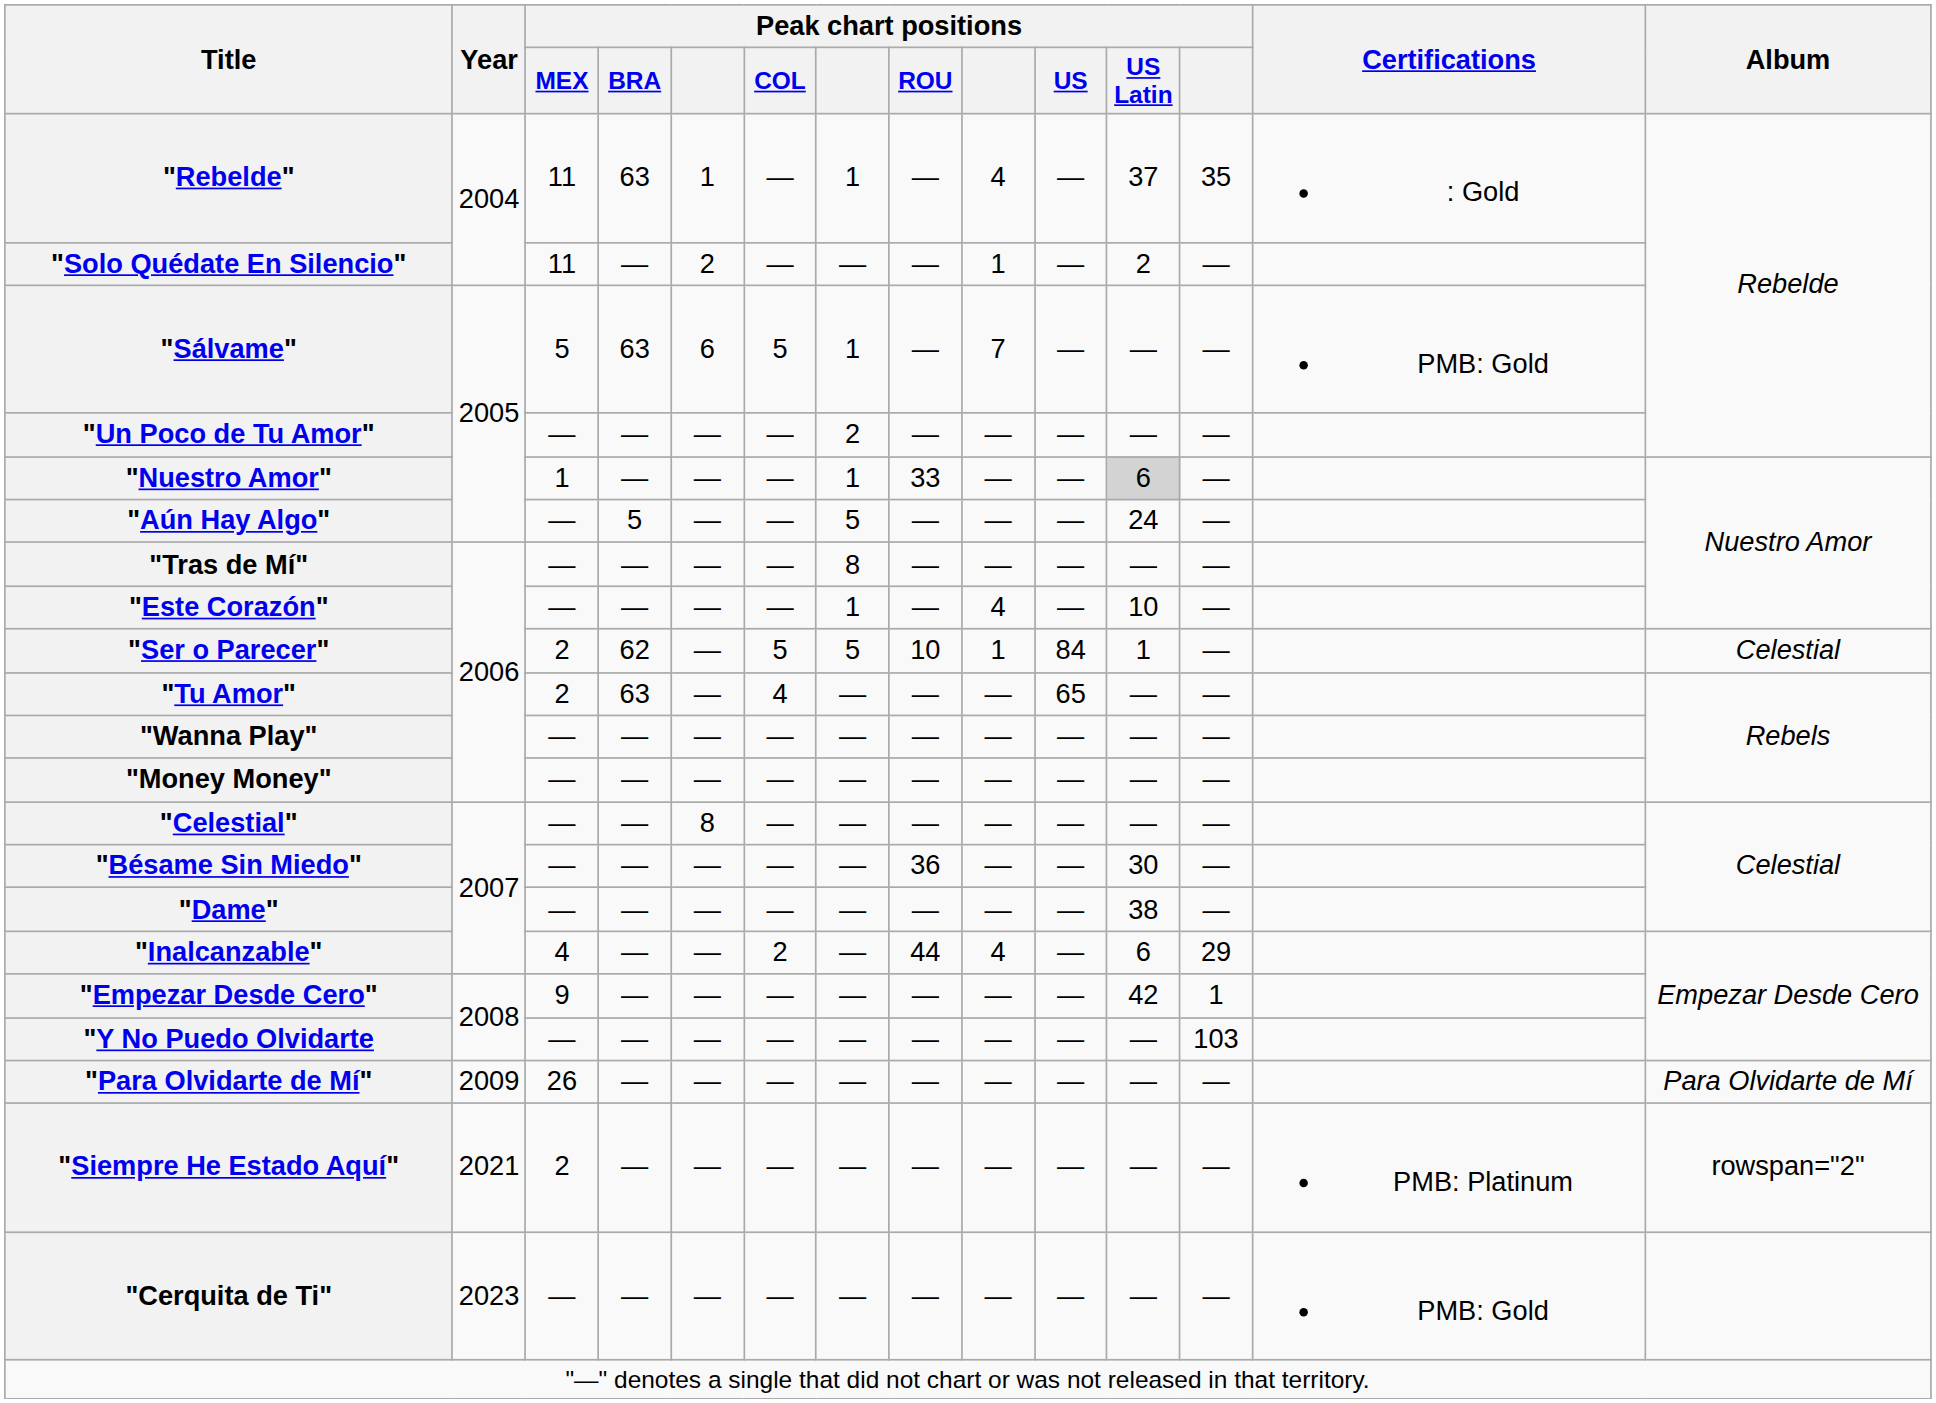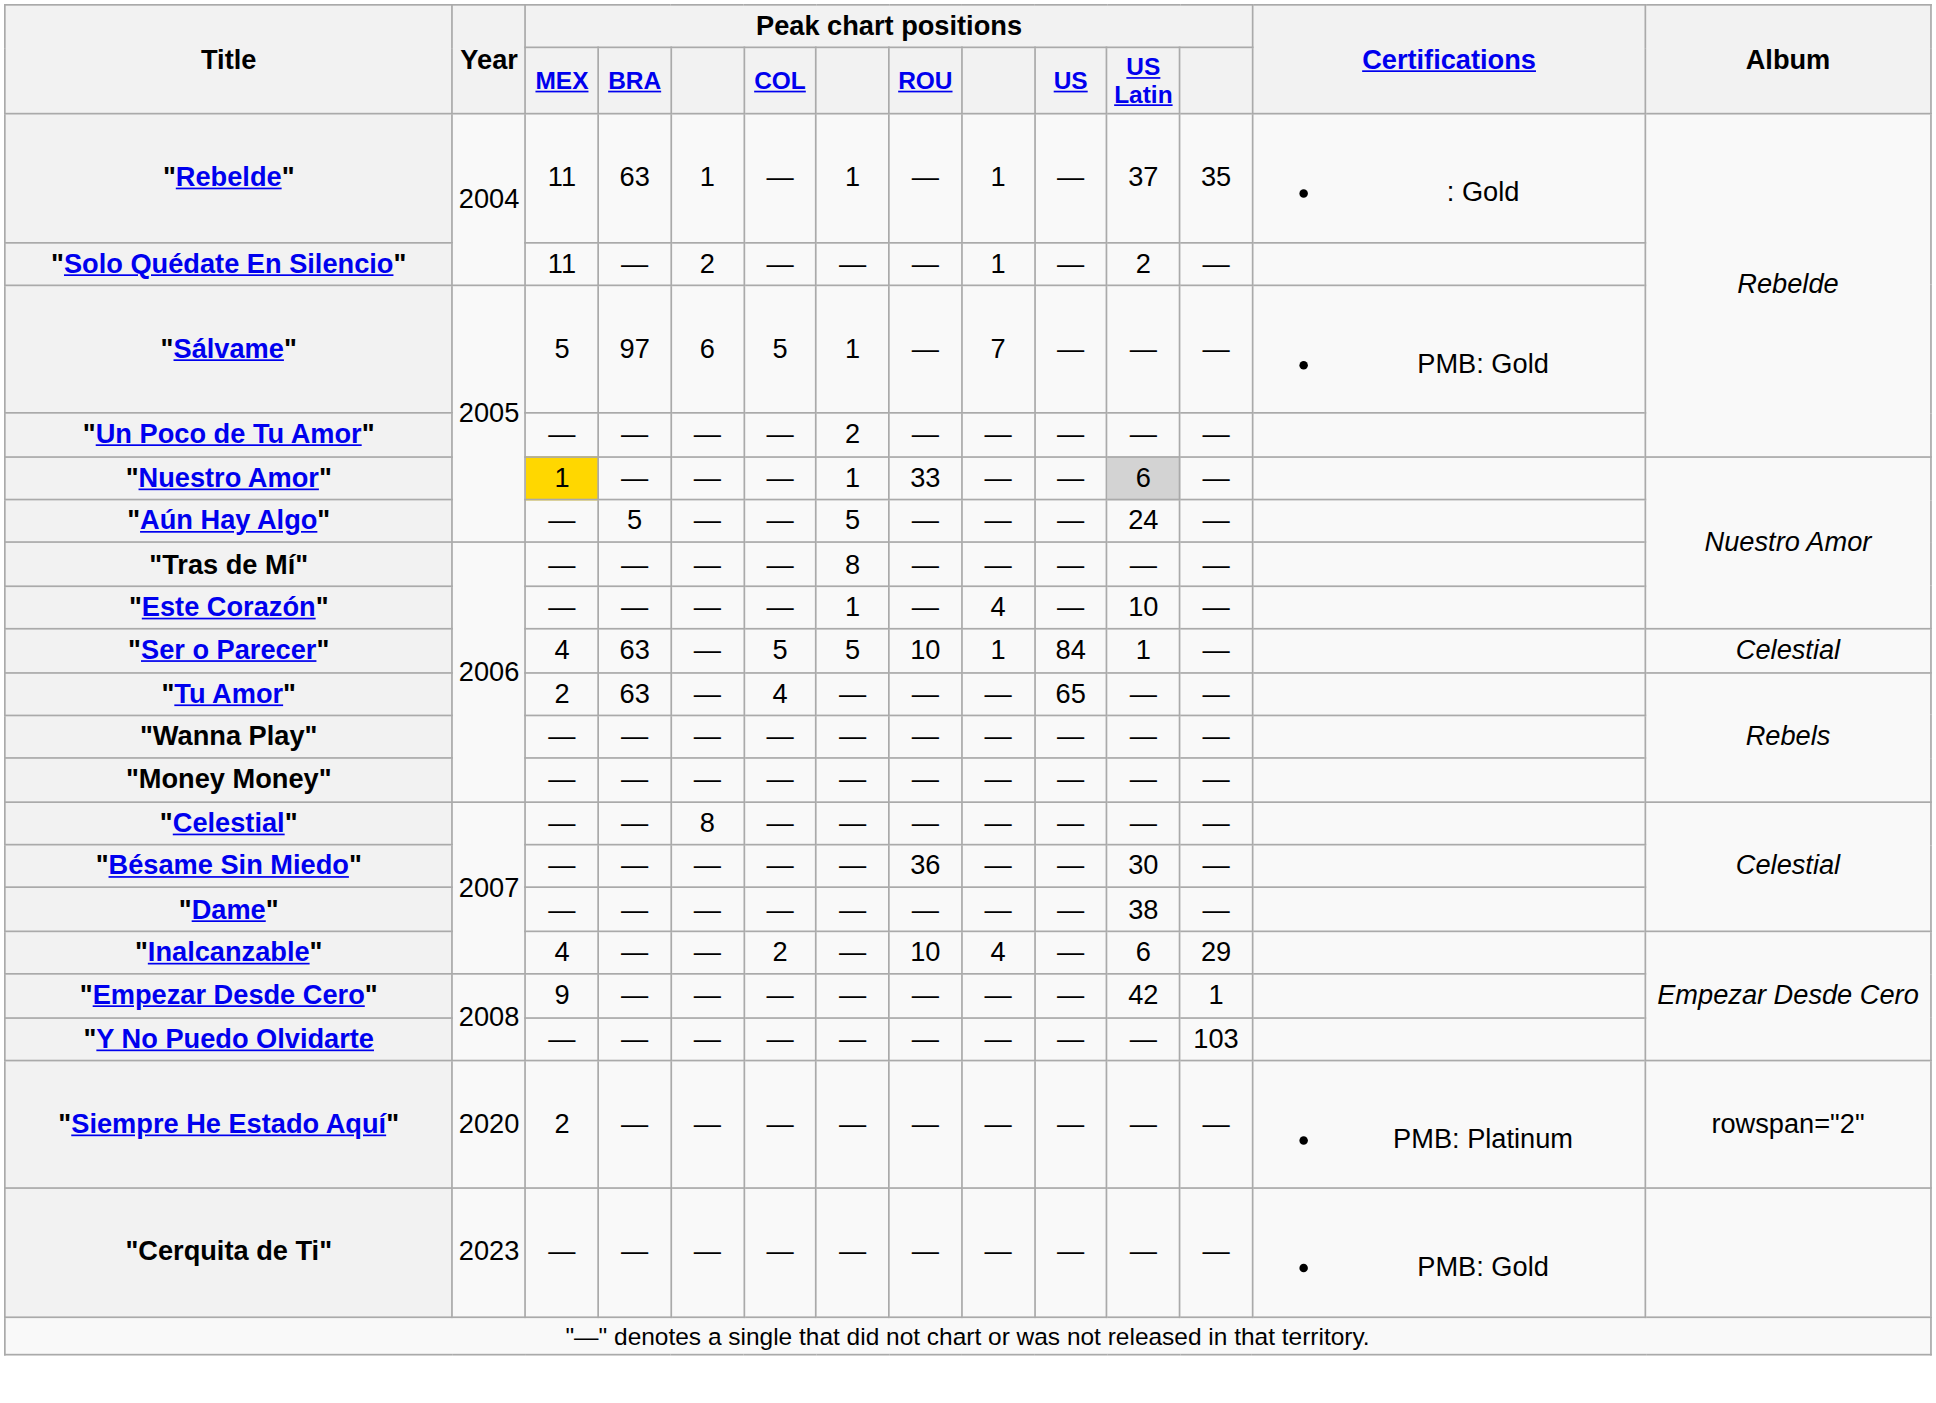(998, 177) 4 -> (998, 177) 1
(635, 348) 63 -> (635, 348) 97
(562, 477) no background -> (562, 477) gold background
(562, 650) 2 -> (562, 650) 4
(635, 650) 62 -> (635, 650) 63
(925, 952) 44 -> (925, 952) 10
- row: (229, 1081)
(489, 1167) 2021 -> (489, 1124) 2020
